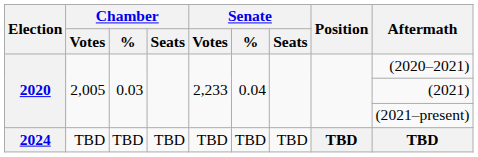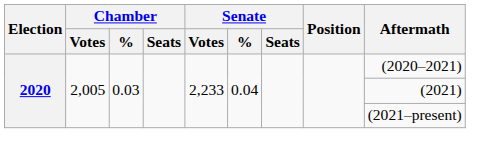- row: (35, 139)
